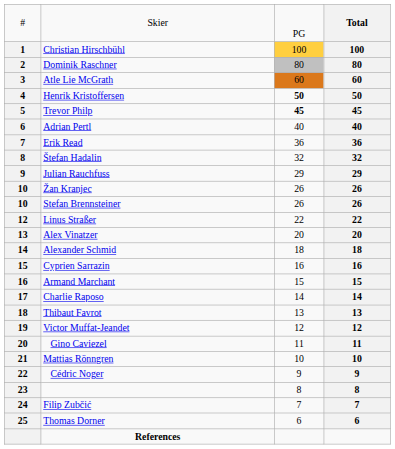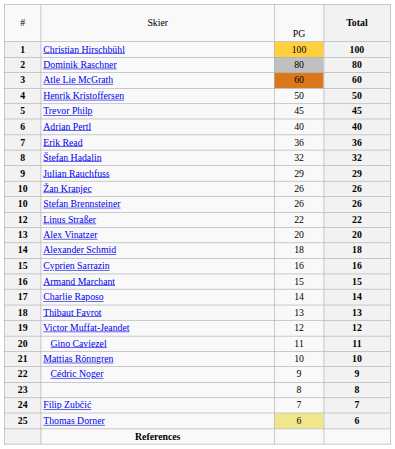(299, 96) bold -> (299, 96) normal
(299, 111) bold -> (299, 111) normal
(299, 421) no background -> (299, 421) khaki background
